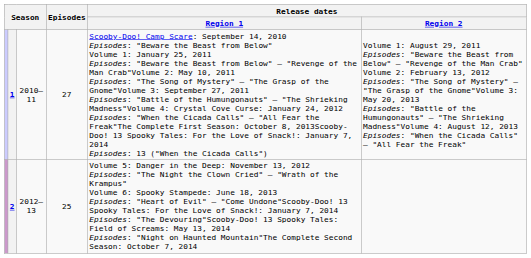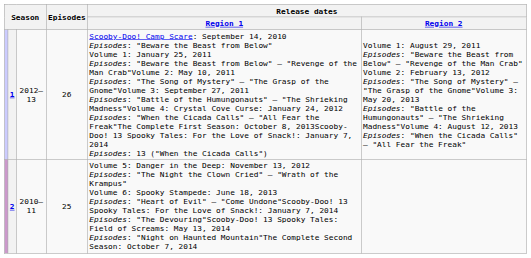(31, 95) 2010–11 -> (31, 95) 2012–13
(67, 95) 27 -> (67, 95) 26
(31, 206) 2012–13 -> (31, 206) 2010–11
